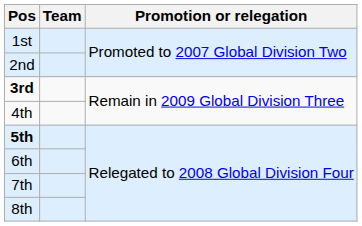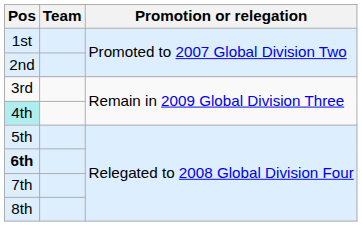(22, 88) bold -> (22, 88) normal
(22, 112) no background -> (22, 112) paleturquoise background
(22, 137) bold -> (22, 137) normal
(22, 161) normal -> (22, 161) bold
